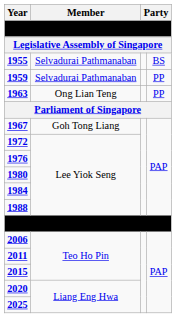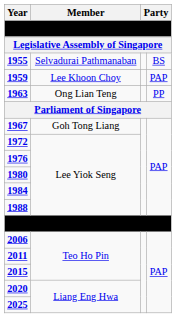(86, 77) Selvadurai Pathmanaban -> (86, 77) Lee Khoon Choy
(159, 77) PP -> (159, 77) PAP
